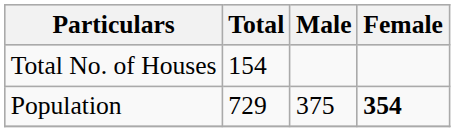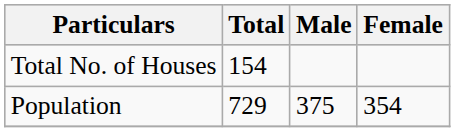(383, 106) bold -> (383, 106) normal
